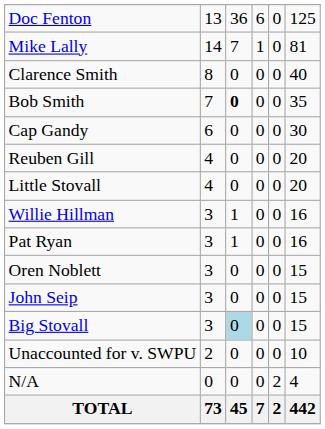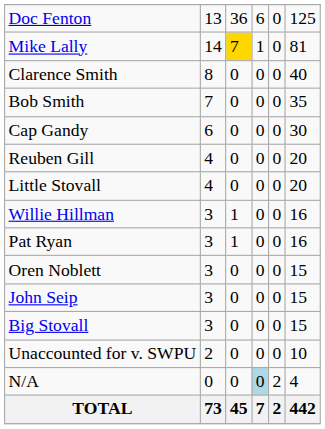(234, 46) no background -> (234, 46) gold background
(234, 102) bold -> (234, 102) normal
(234, 325) lightblue background -> (234, 325) no background
(260, 381) no background -> (260, 381) lightblue background
